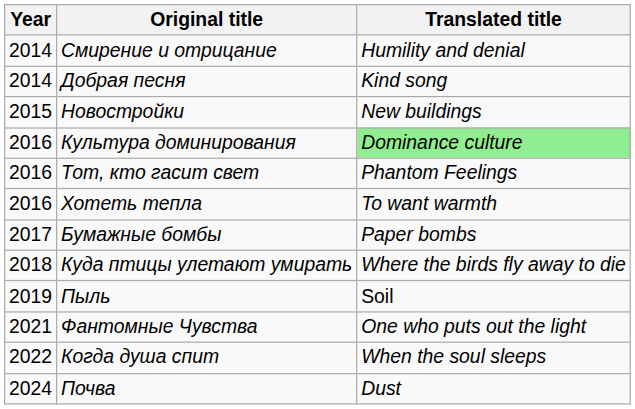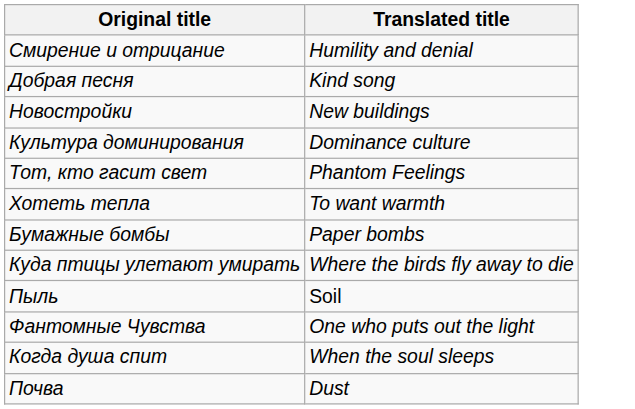- column: (31, 19)
(442, 142) lightgreen background -> (390, 142) no background
